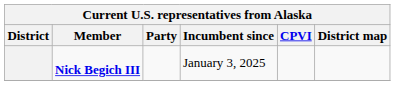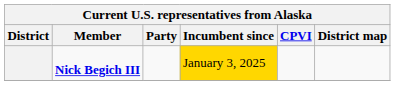(224, 63) no background -> (224, 63) gold background
